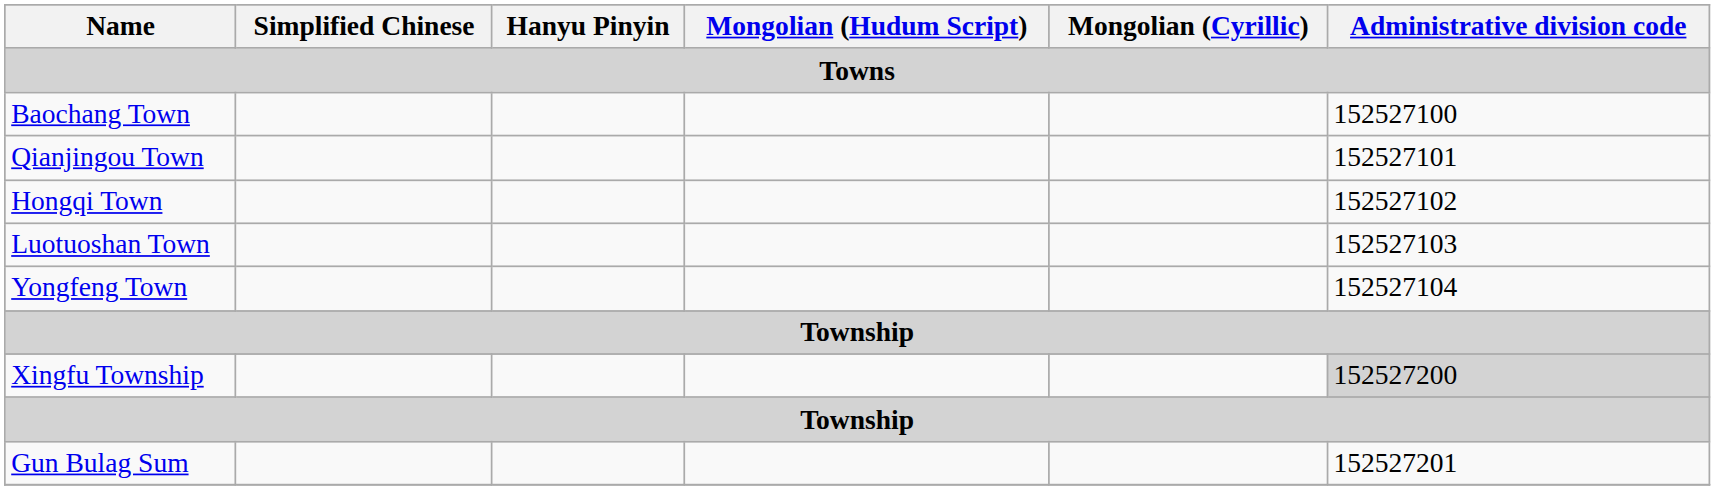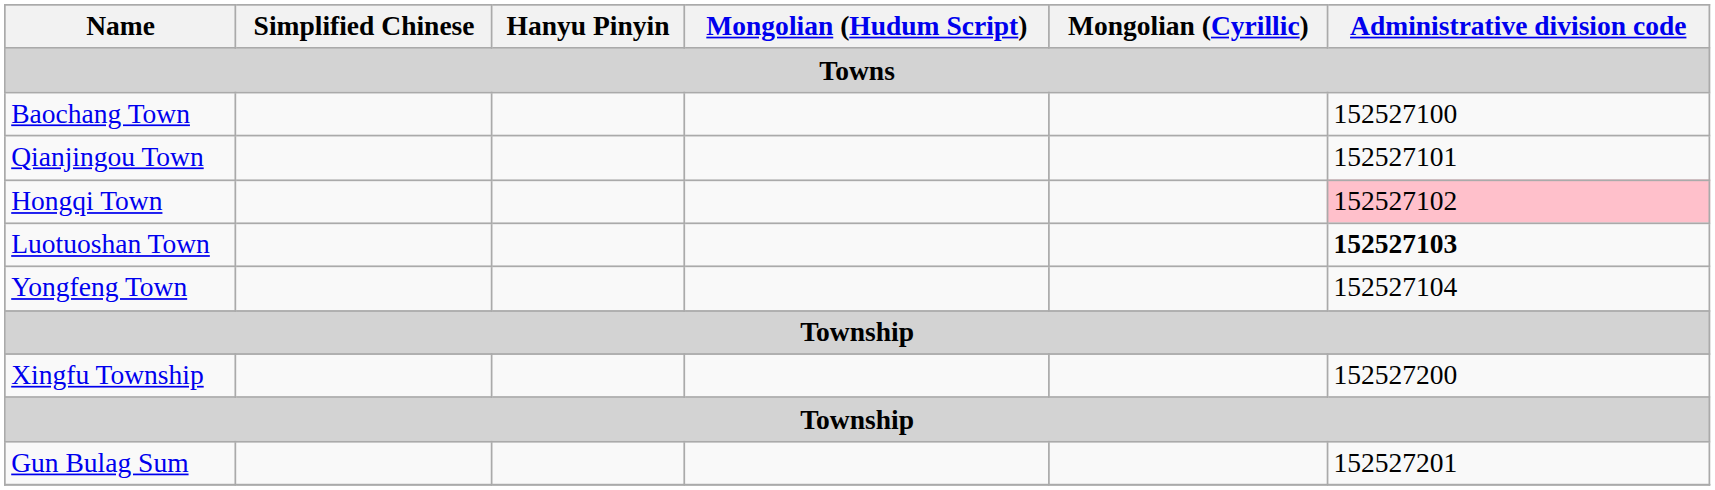(1395, 200) no background -> (1395, 200) pink background
(1395, 244) normal -> (1395, 244) bold
(1395, 375) lightgrey background -> (1395, 375) no background
